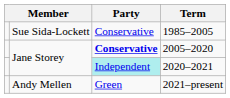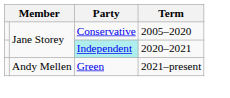- row: (188, 31)
(126, 48) bold -> (106, 31) normal
